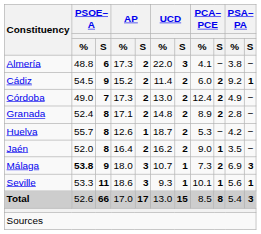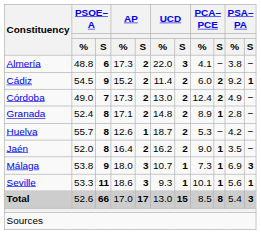(220, 114) 2 -> (220, 114) 1
(84, 165) bold -> (84, 165) normal
(220, 165) 2 -> (220, 165) 1
